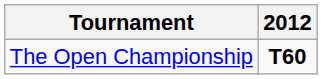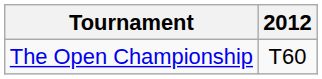(287, 57) bold -> (287, 57) normal
